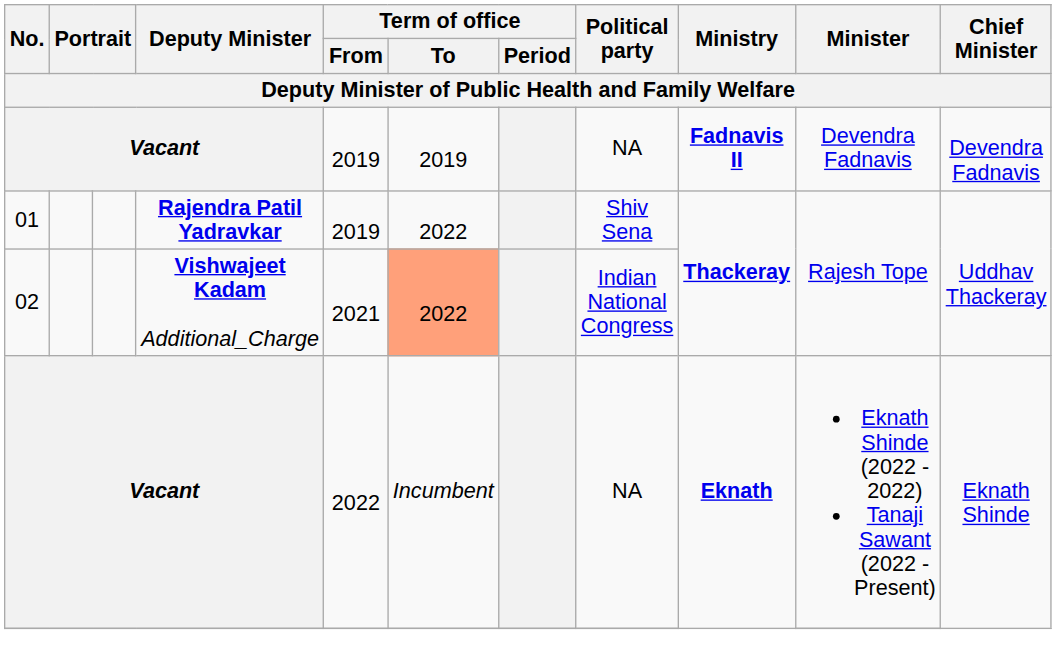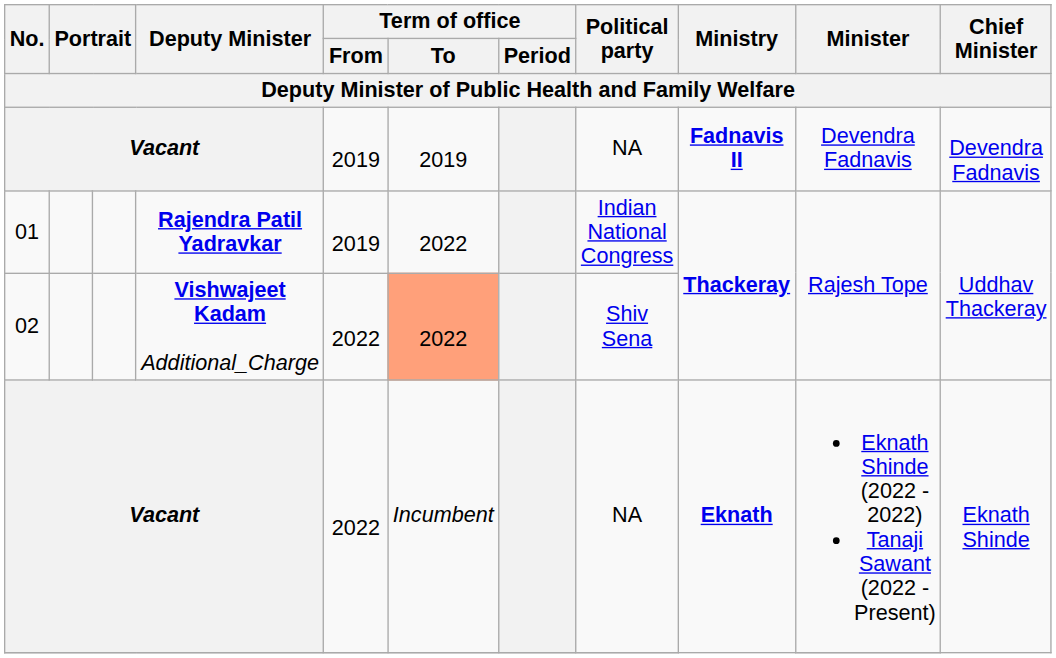(627, 219) Shiv Sena -> (627, 231) Indian National Congress
(356, 314) 2021 -> (356, 338) 2022
(627, 302) Indian National Congress -> (627, 326) Shiv Sena
